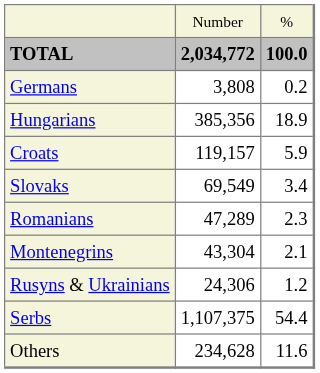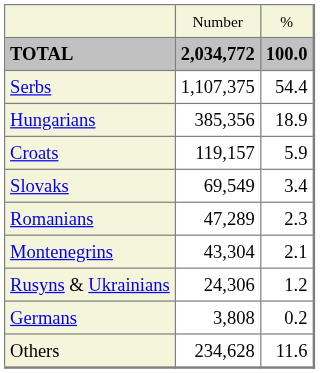rows swapped: (31, 317) <-> (44, 86)
